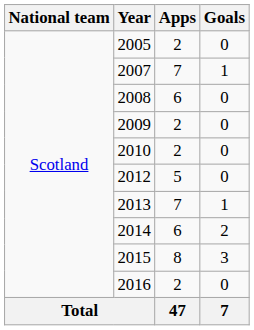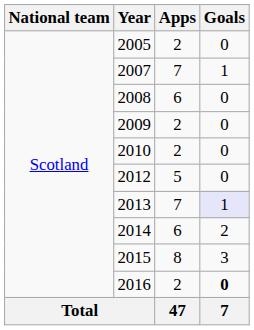(224, 204) no background -> (224, 204) lavender background
(224, 284) normal -> (224, 284) bold
